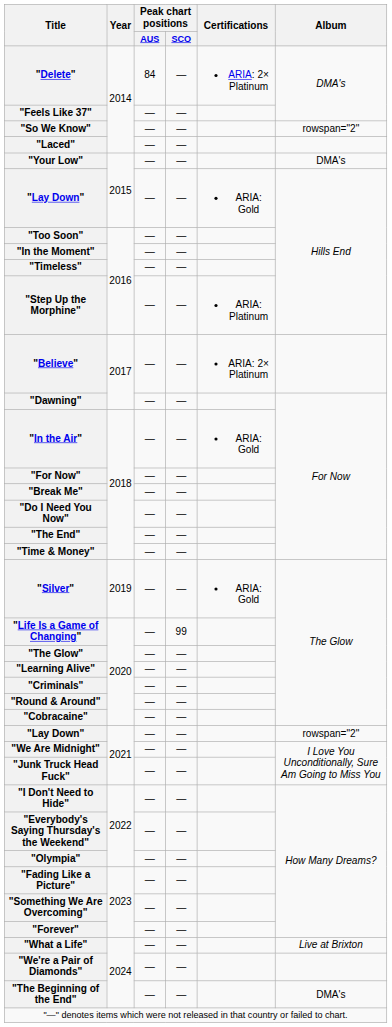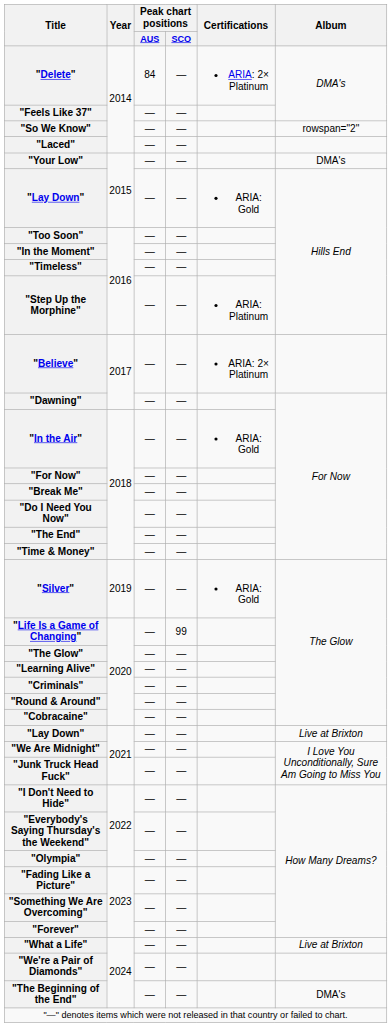(331, 733) rowspan="2" -> (331, 733) Live at Brixton
